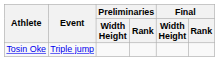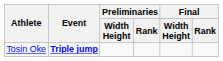(72, 50) normal -> (74, 50) bold
